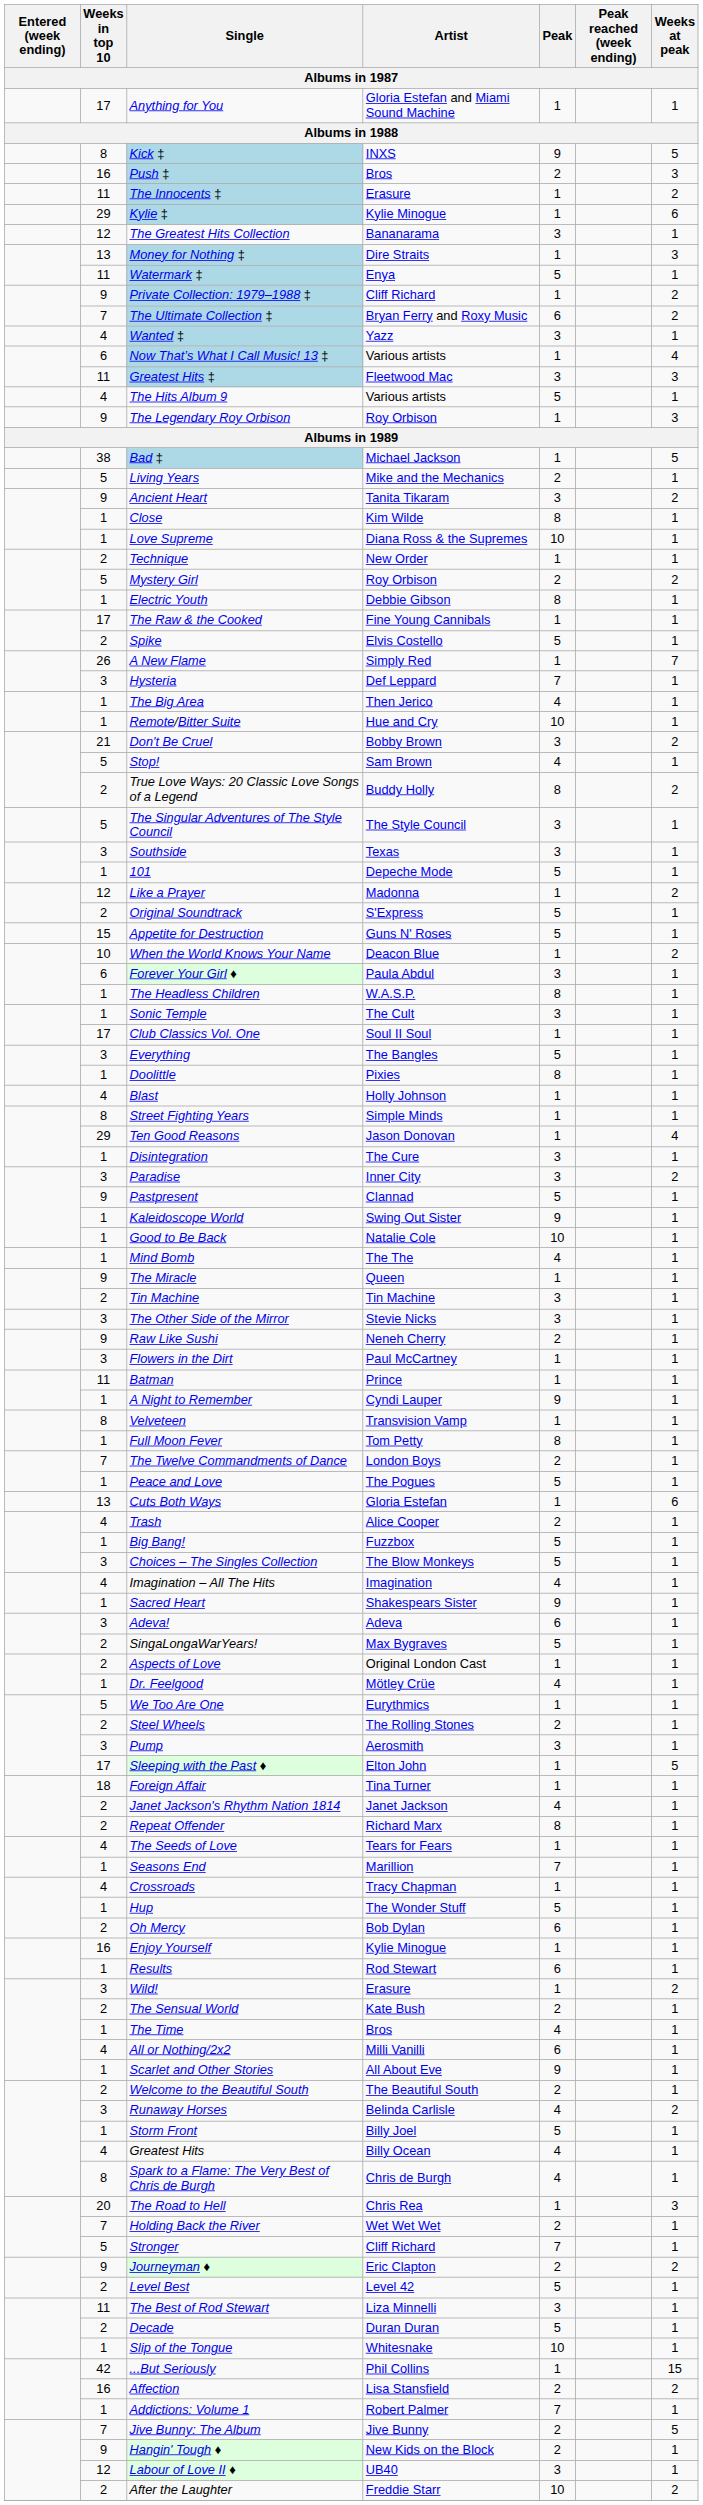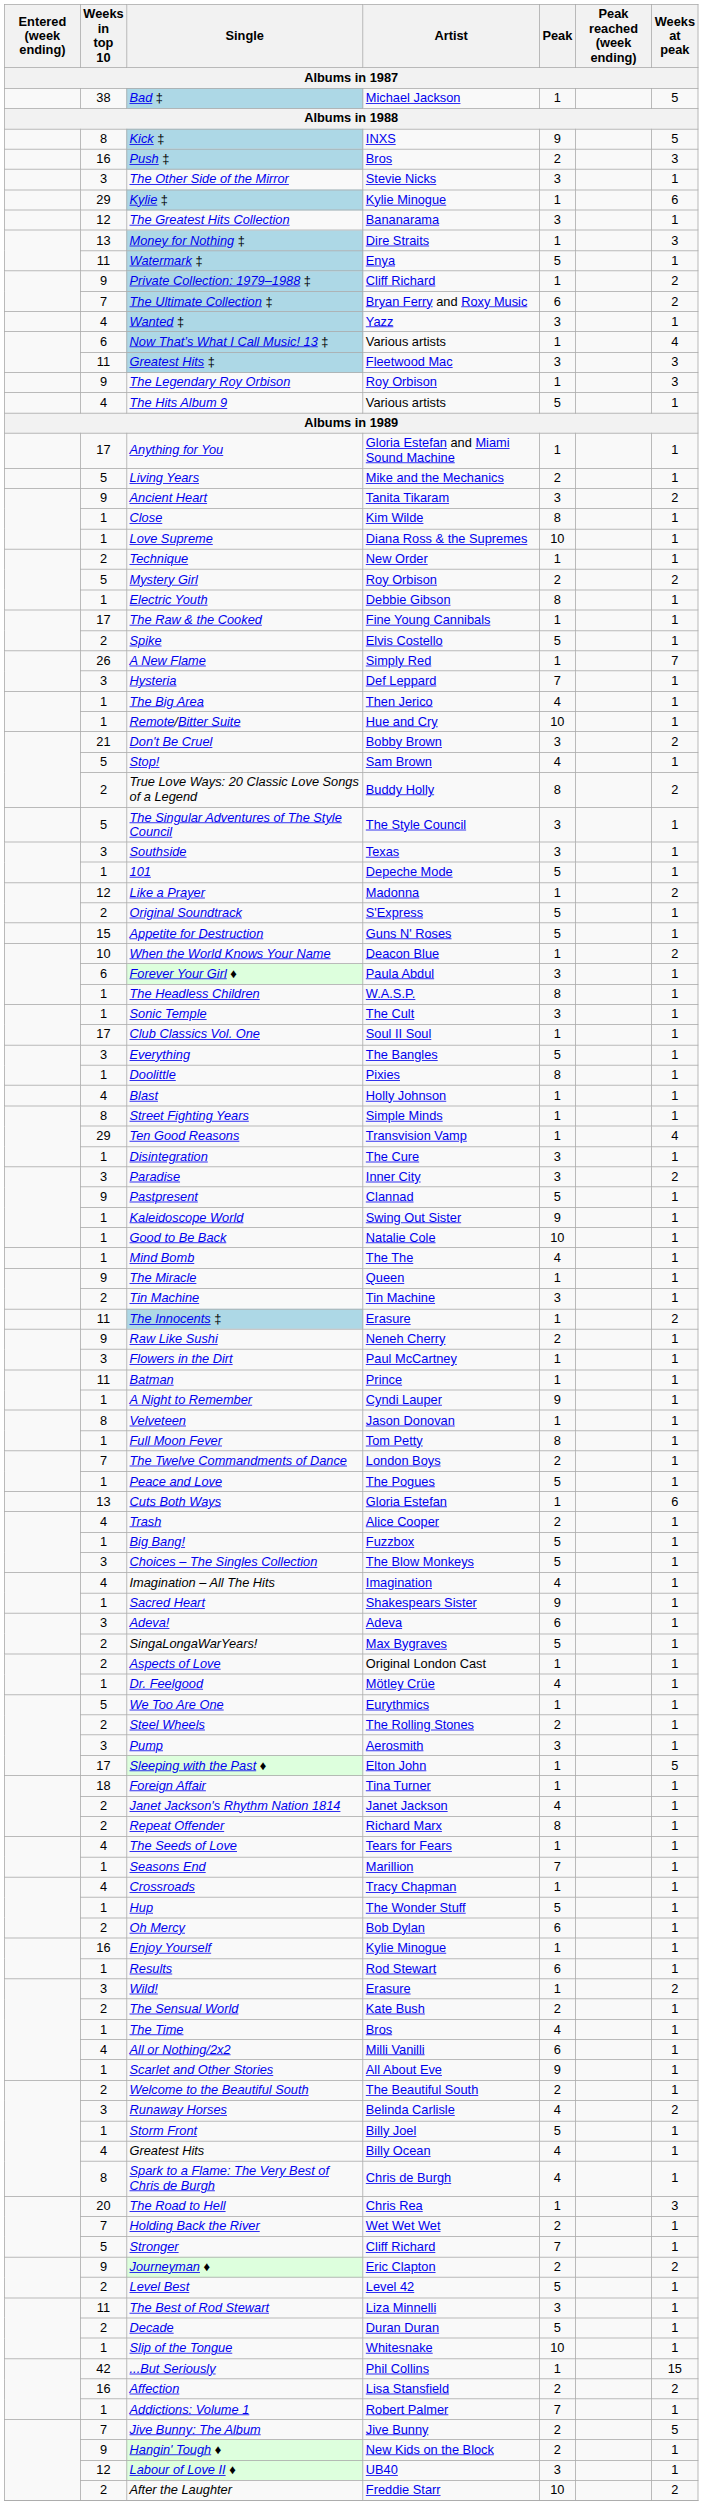rows swapped: (146, 457) <-> (176, 105)
rows swapped: (175, 194) <-> (209, 1319)
rows swapped: (178, 397) <-> (210, 417)
(410, 1136) Jason Donovan -> (416, 1136) Transvision Vamp
(416, 1420) Transvision Vamp -> (410, 1420) Jason Donovan
